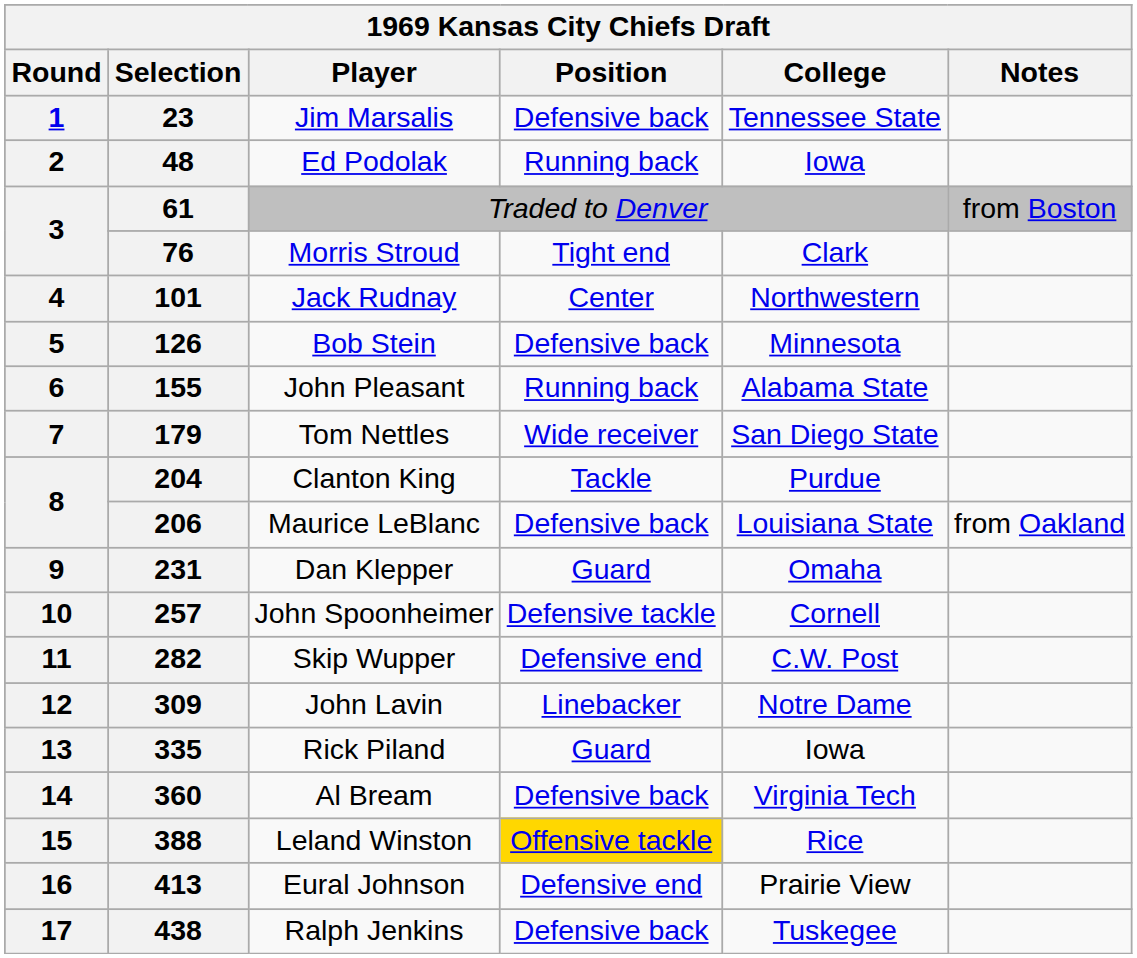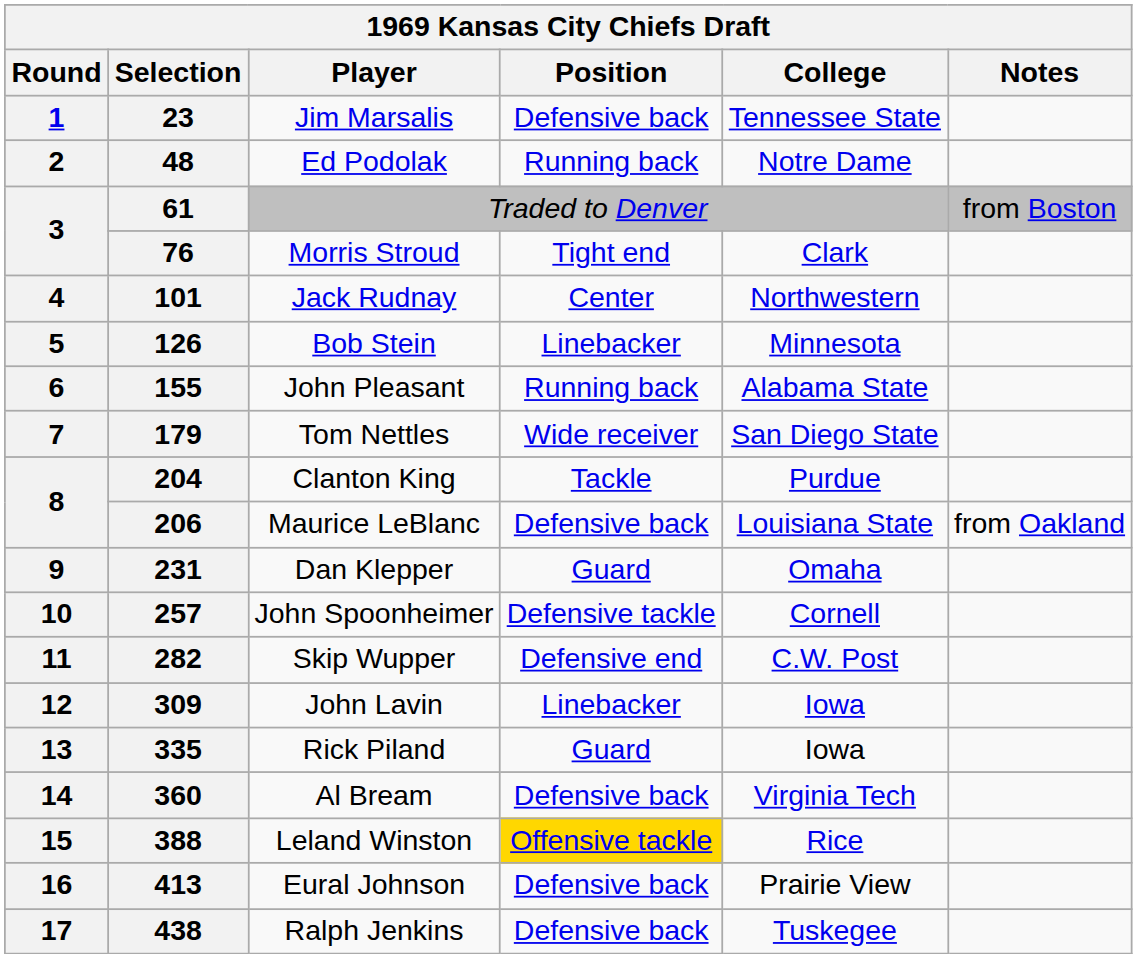(835, 162) Iowa -> (835, 162) Notre Dame
(611, 343) Defensive back -> (611, 343) Linebacker
(835, 704) Notre Dame -> (835, 704) Iowa
(611, 885) Defensive end -> (611, 885) Defensive back
